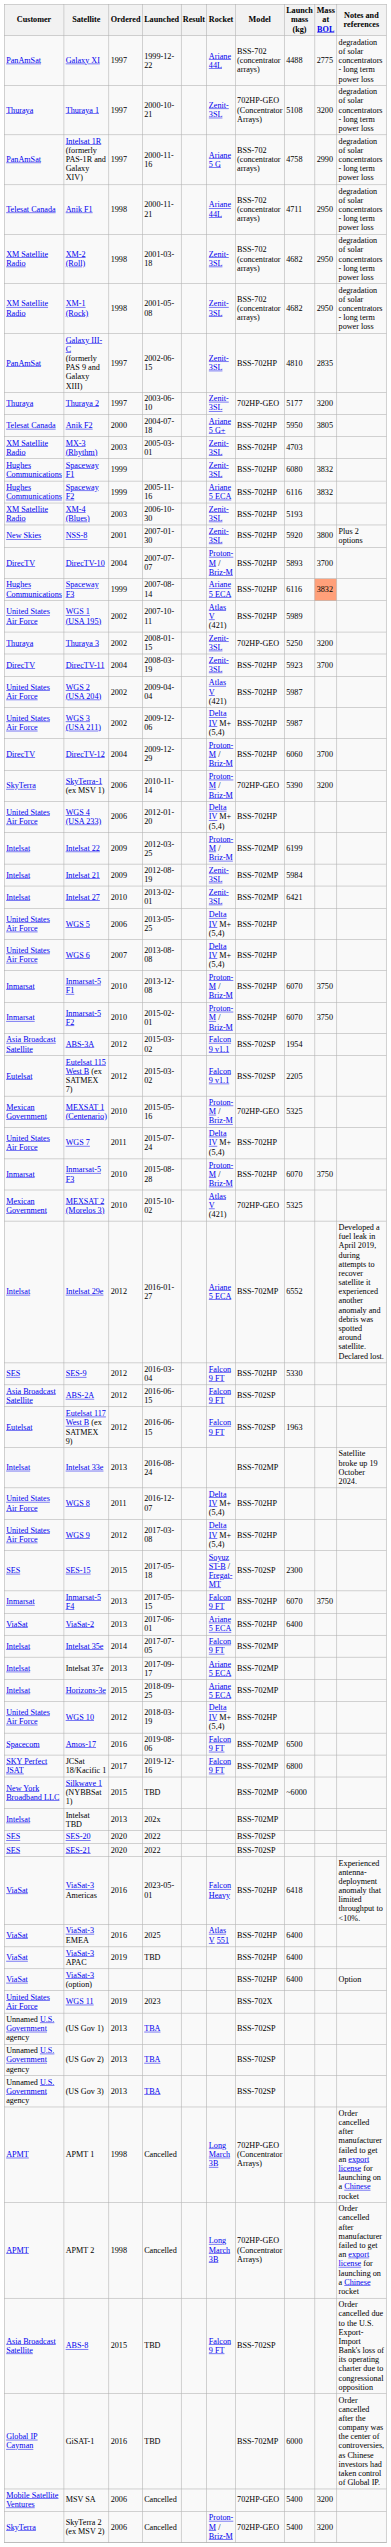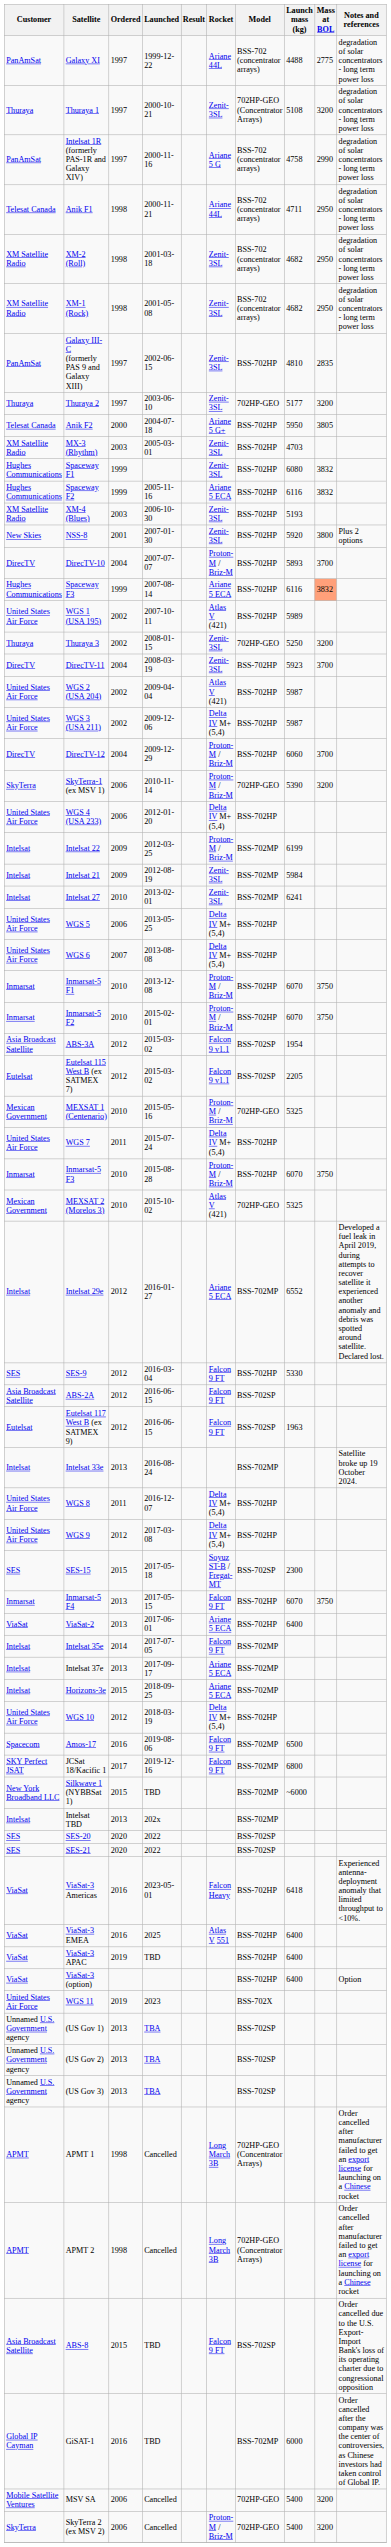(294, 897) 6421 -> (294, 897) 6241
